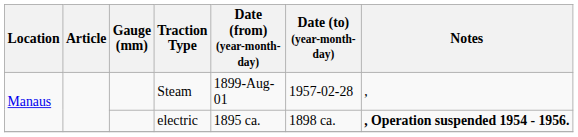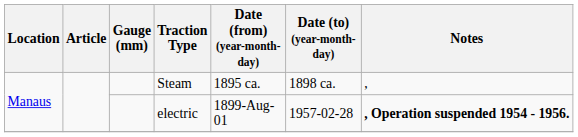(244, 91) 1899-Aug-01 -> (237, 83) 1895 ca.
(321, 91) 1957-02-28 -> (312, 83) 1898 ca.
(237, 120) 1895 ca. -> (244, 113) 1899-Aug-01
(312, 120) 1898 ca. -> (321, 113) 1957-02-28
